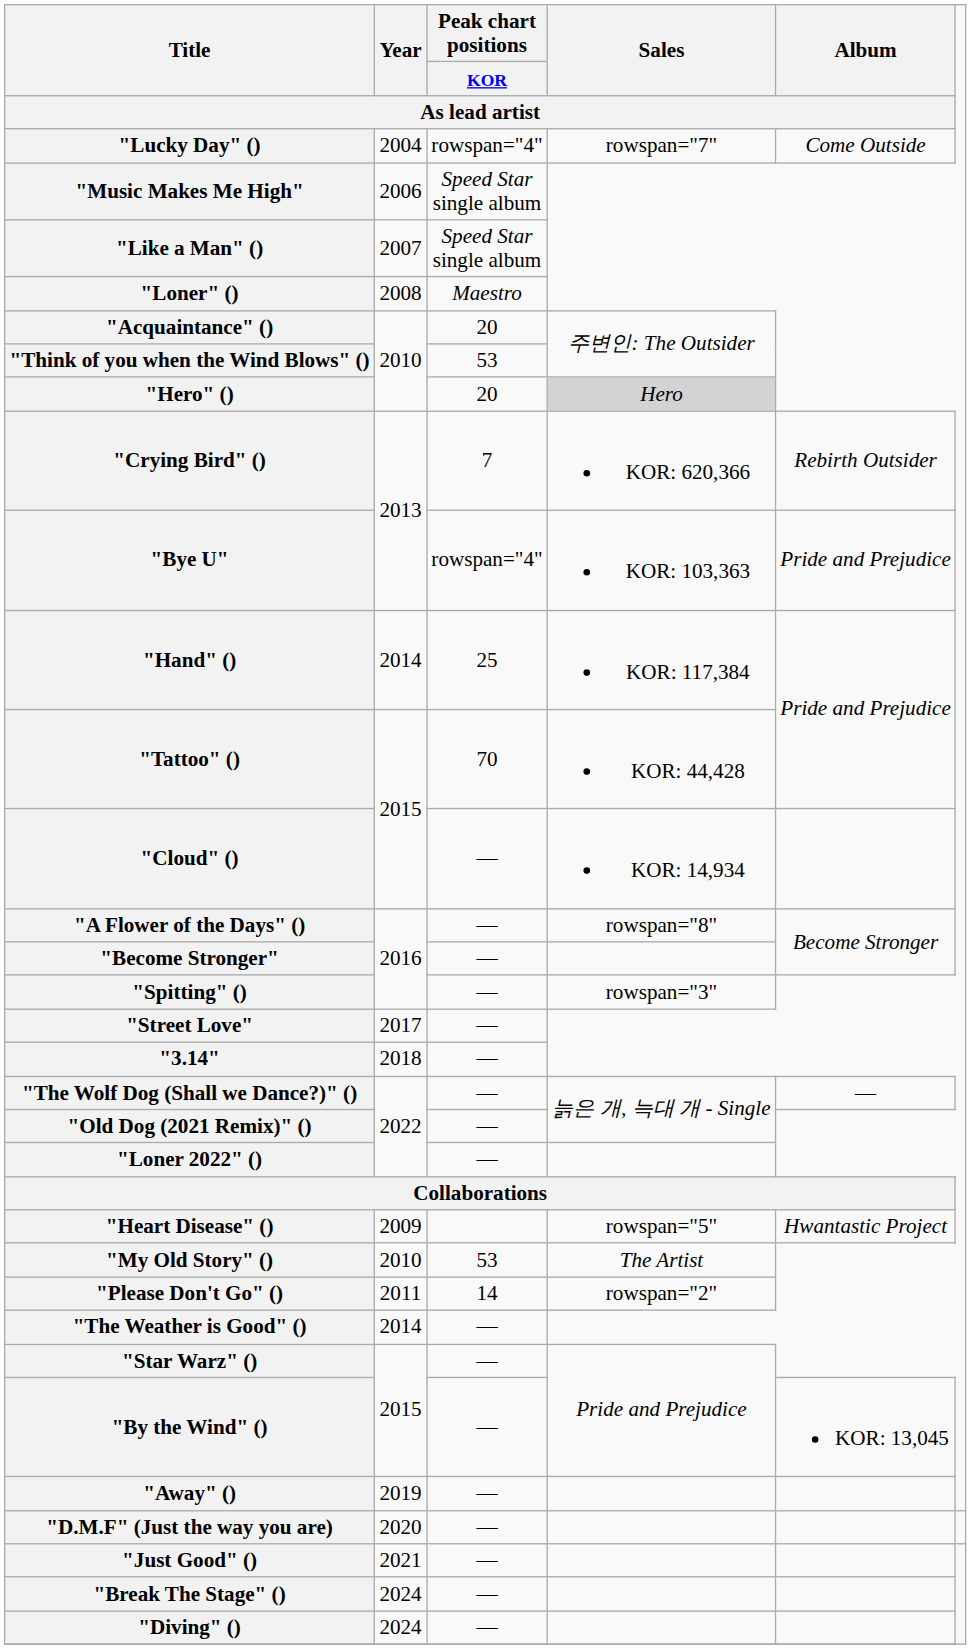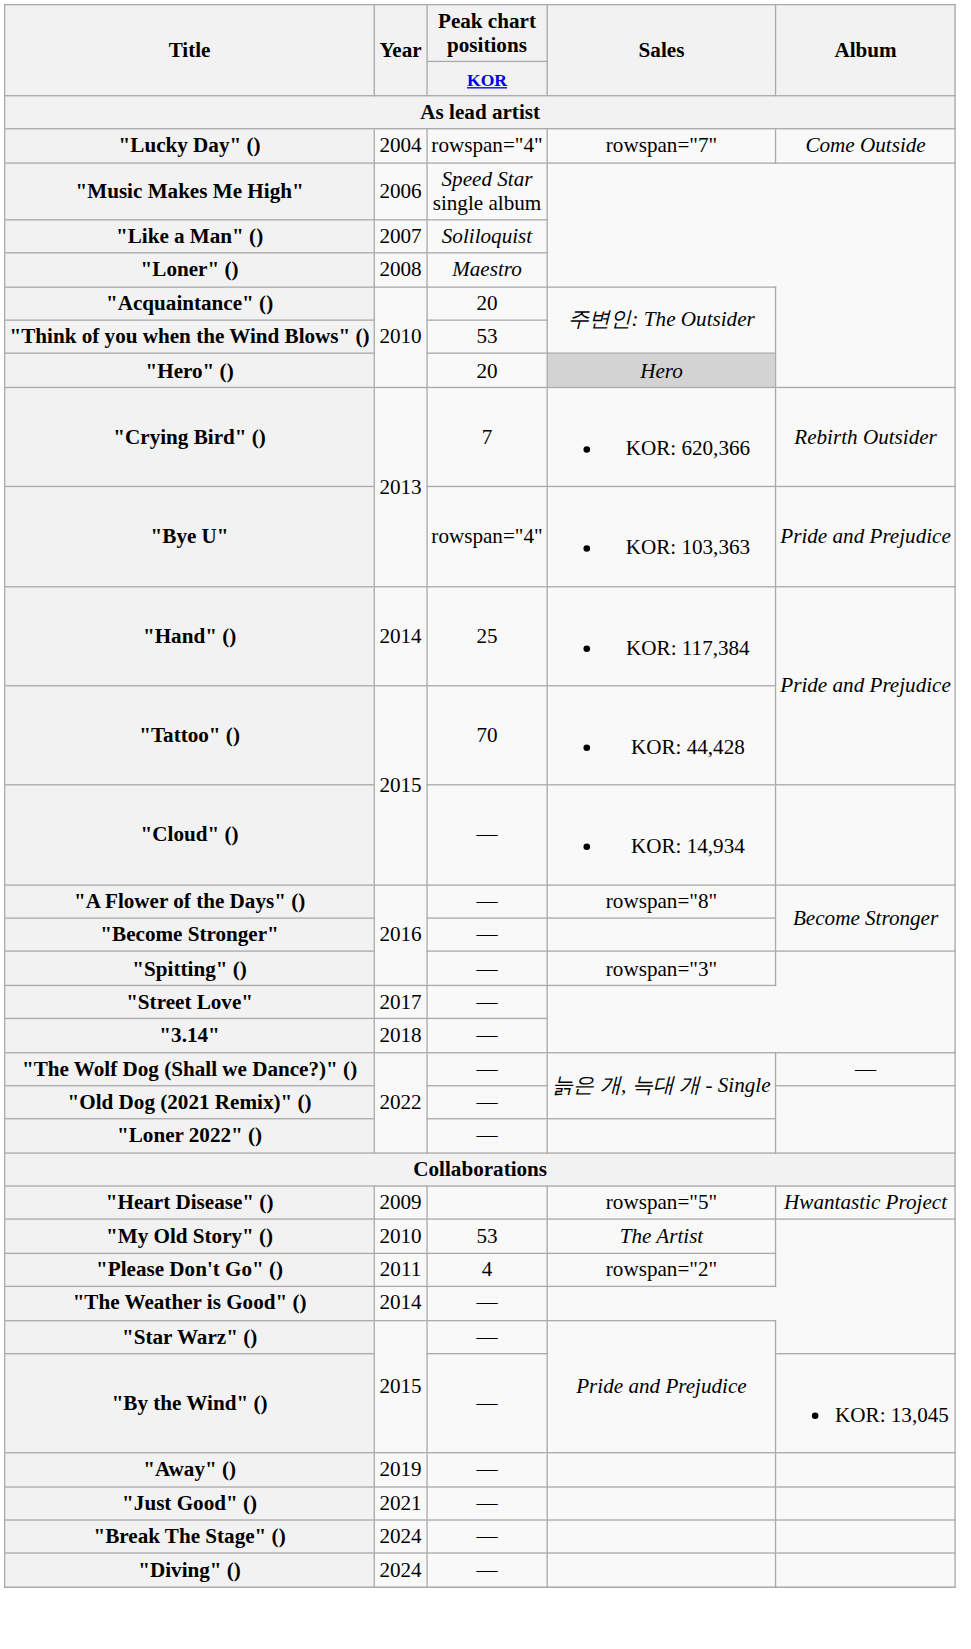(487, 248) Speed Star single album -> (487, 236) Soliloquist
(487, 1293) 14 -> (487, 1269) 4
- row: (190, 1526)
